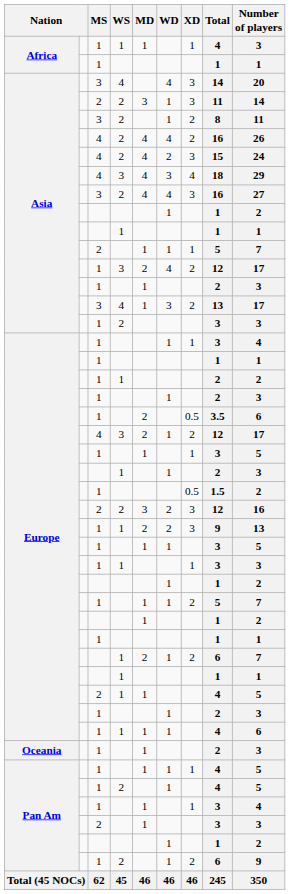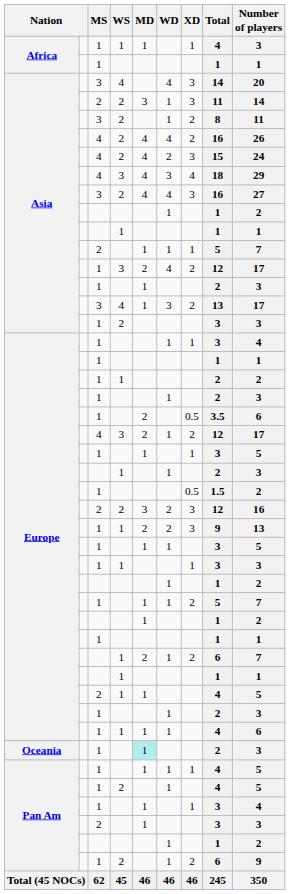(145, 750) no background -> (145, 750) paleturquoise background
